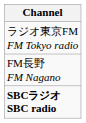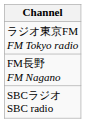(34, 102) bold -> (34, 102) normal
